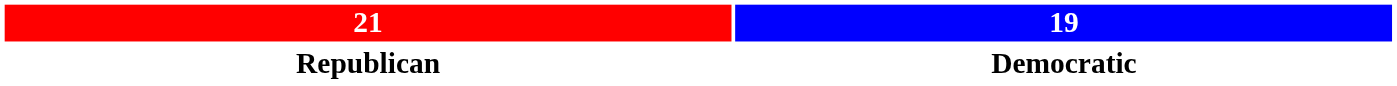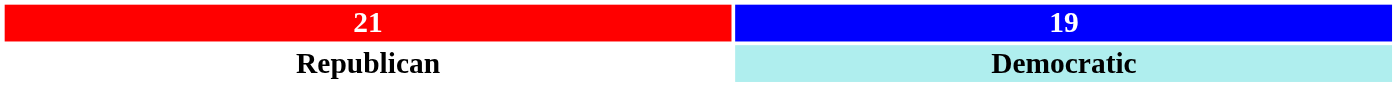(1064, 63) no background -> (1064, 63) paleturquoise background
